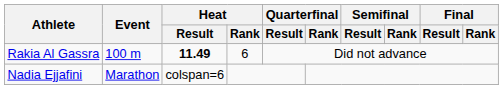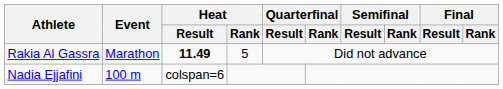(123, 54) 100 m -> (132, 54) Marathon
(245, 54) 6 -> (245, 54) 5
(132, 75) Marathon -> (123, 75) 100 m
